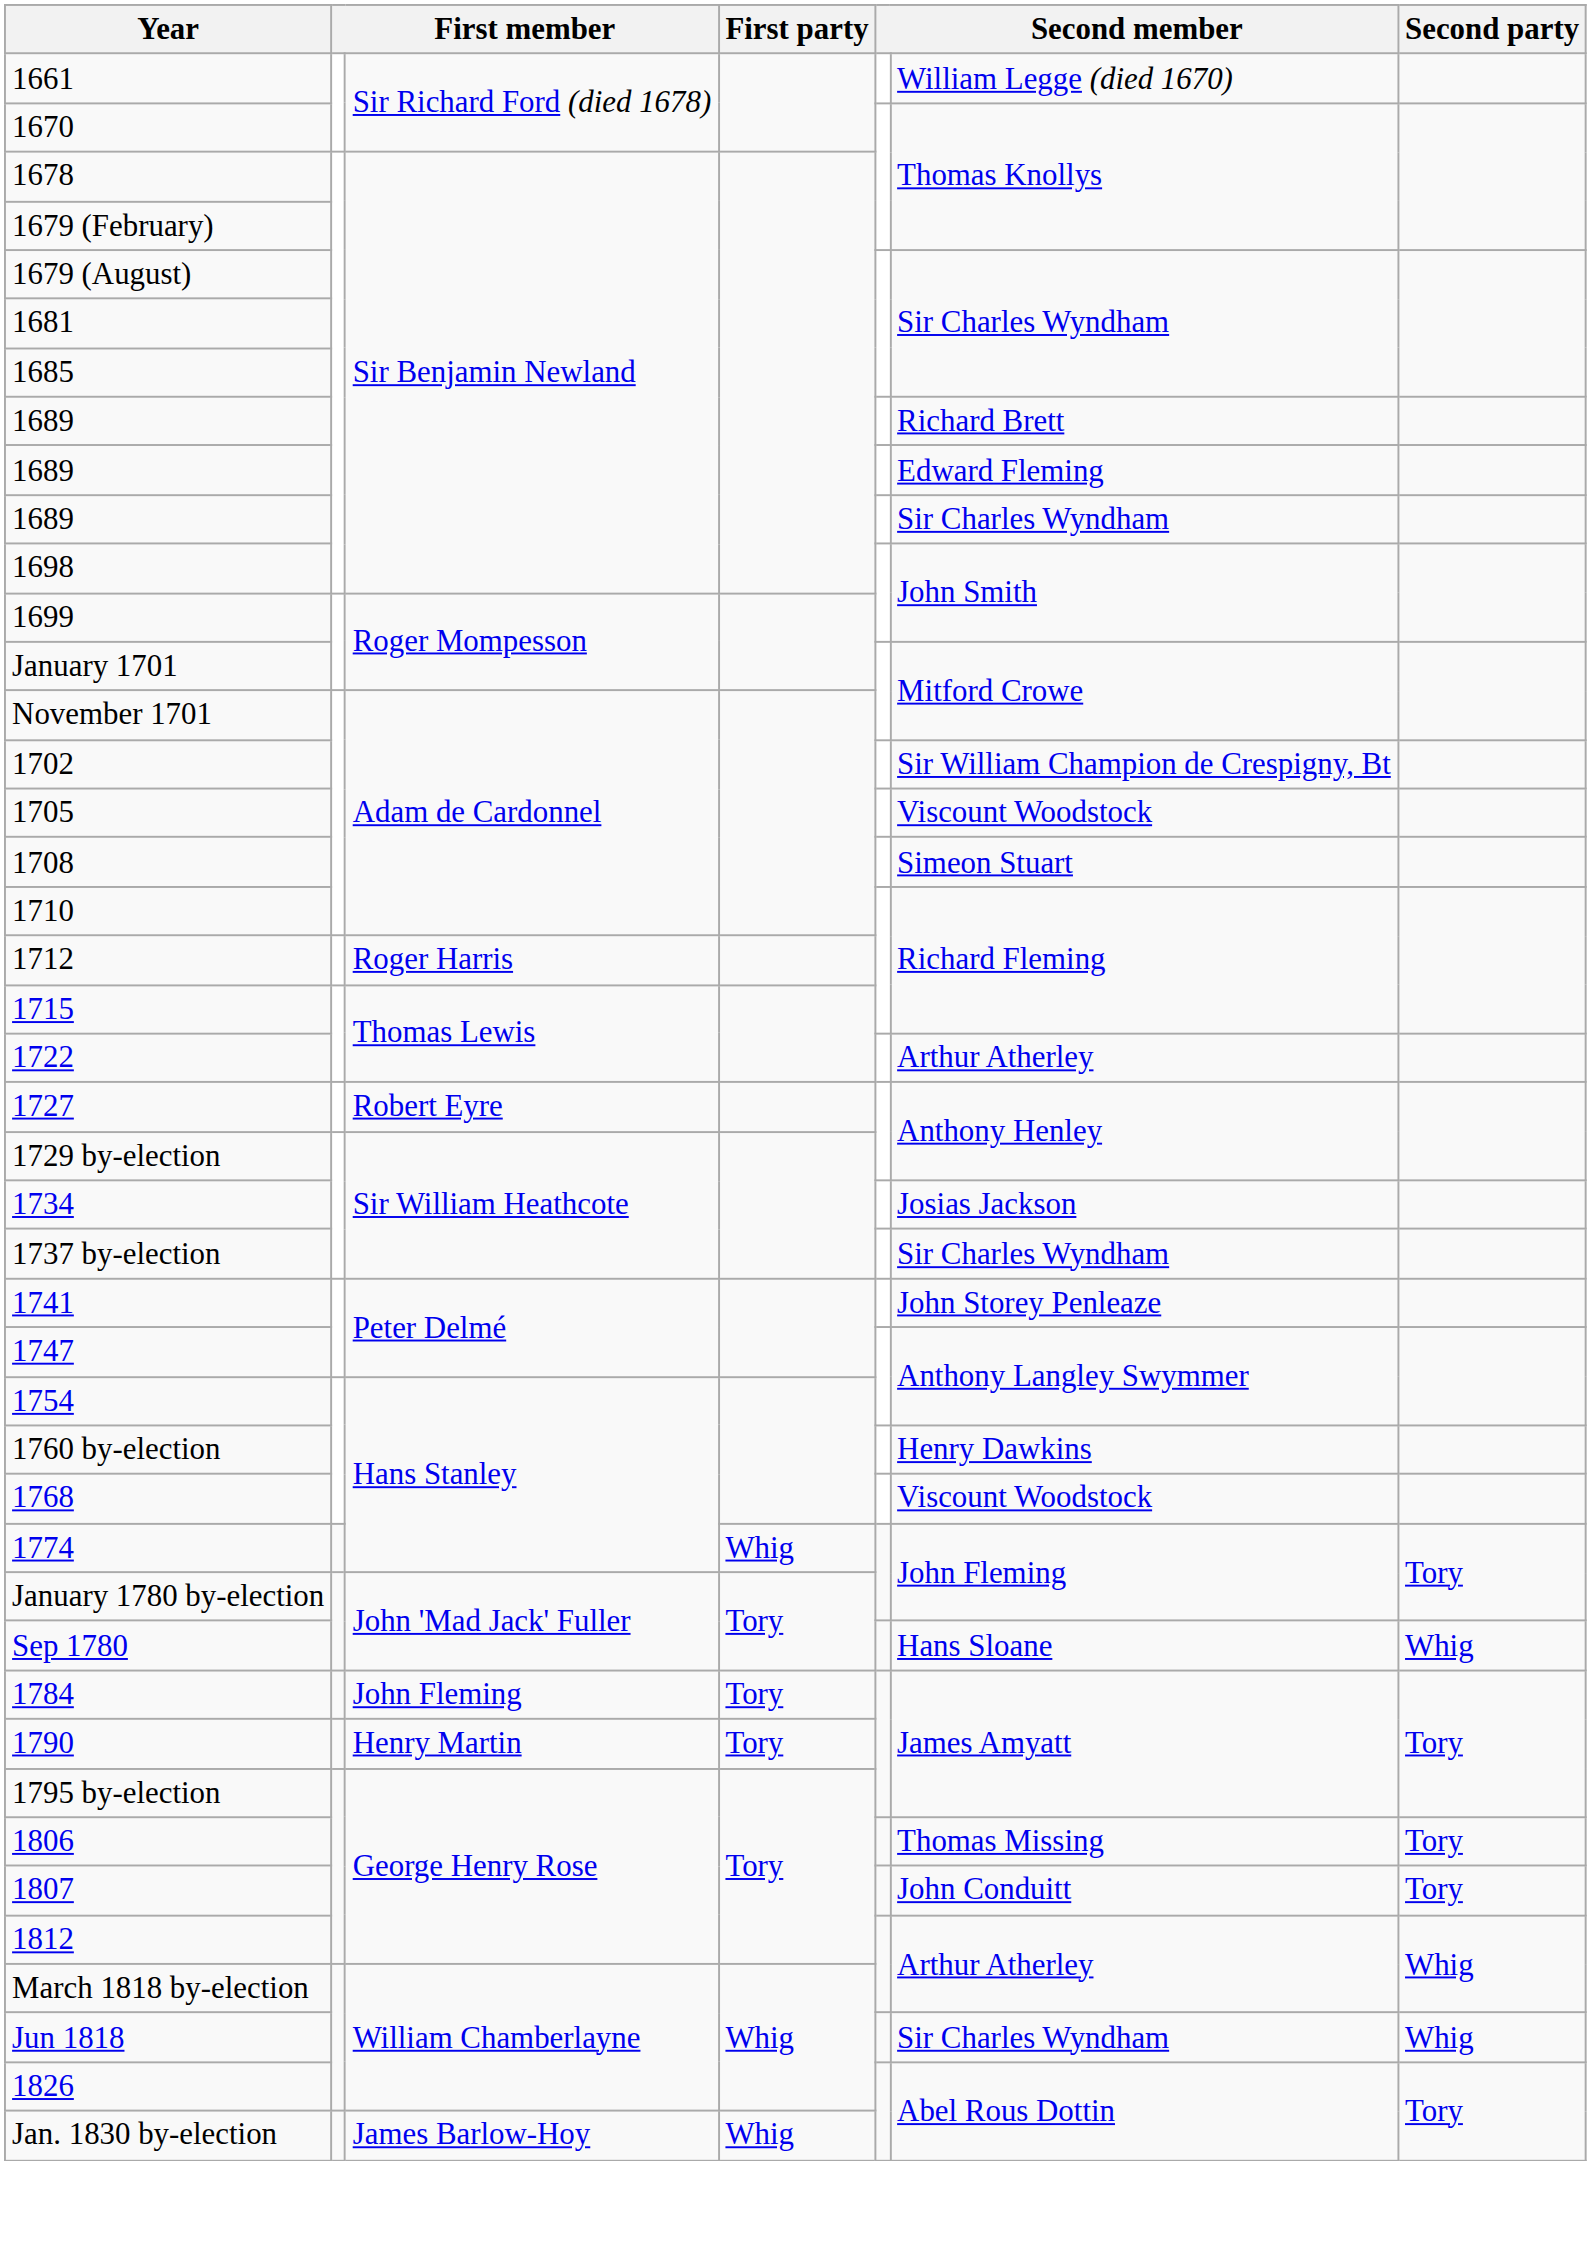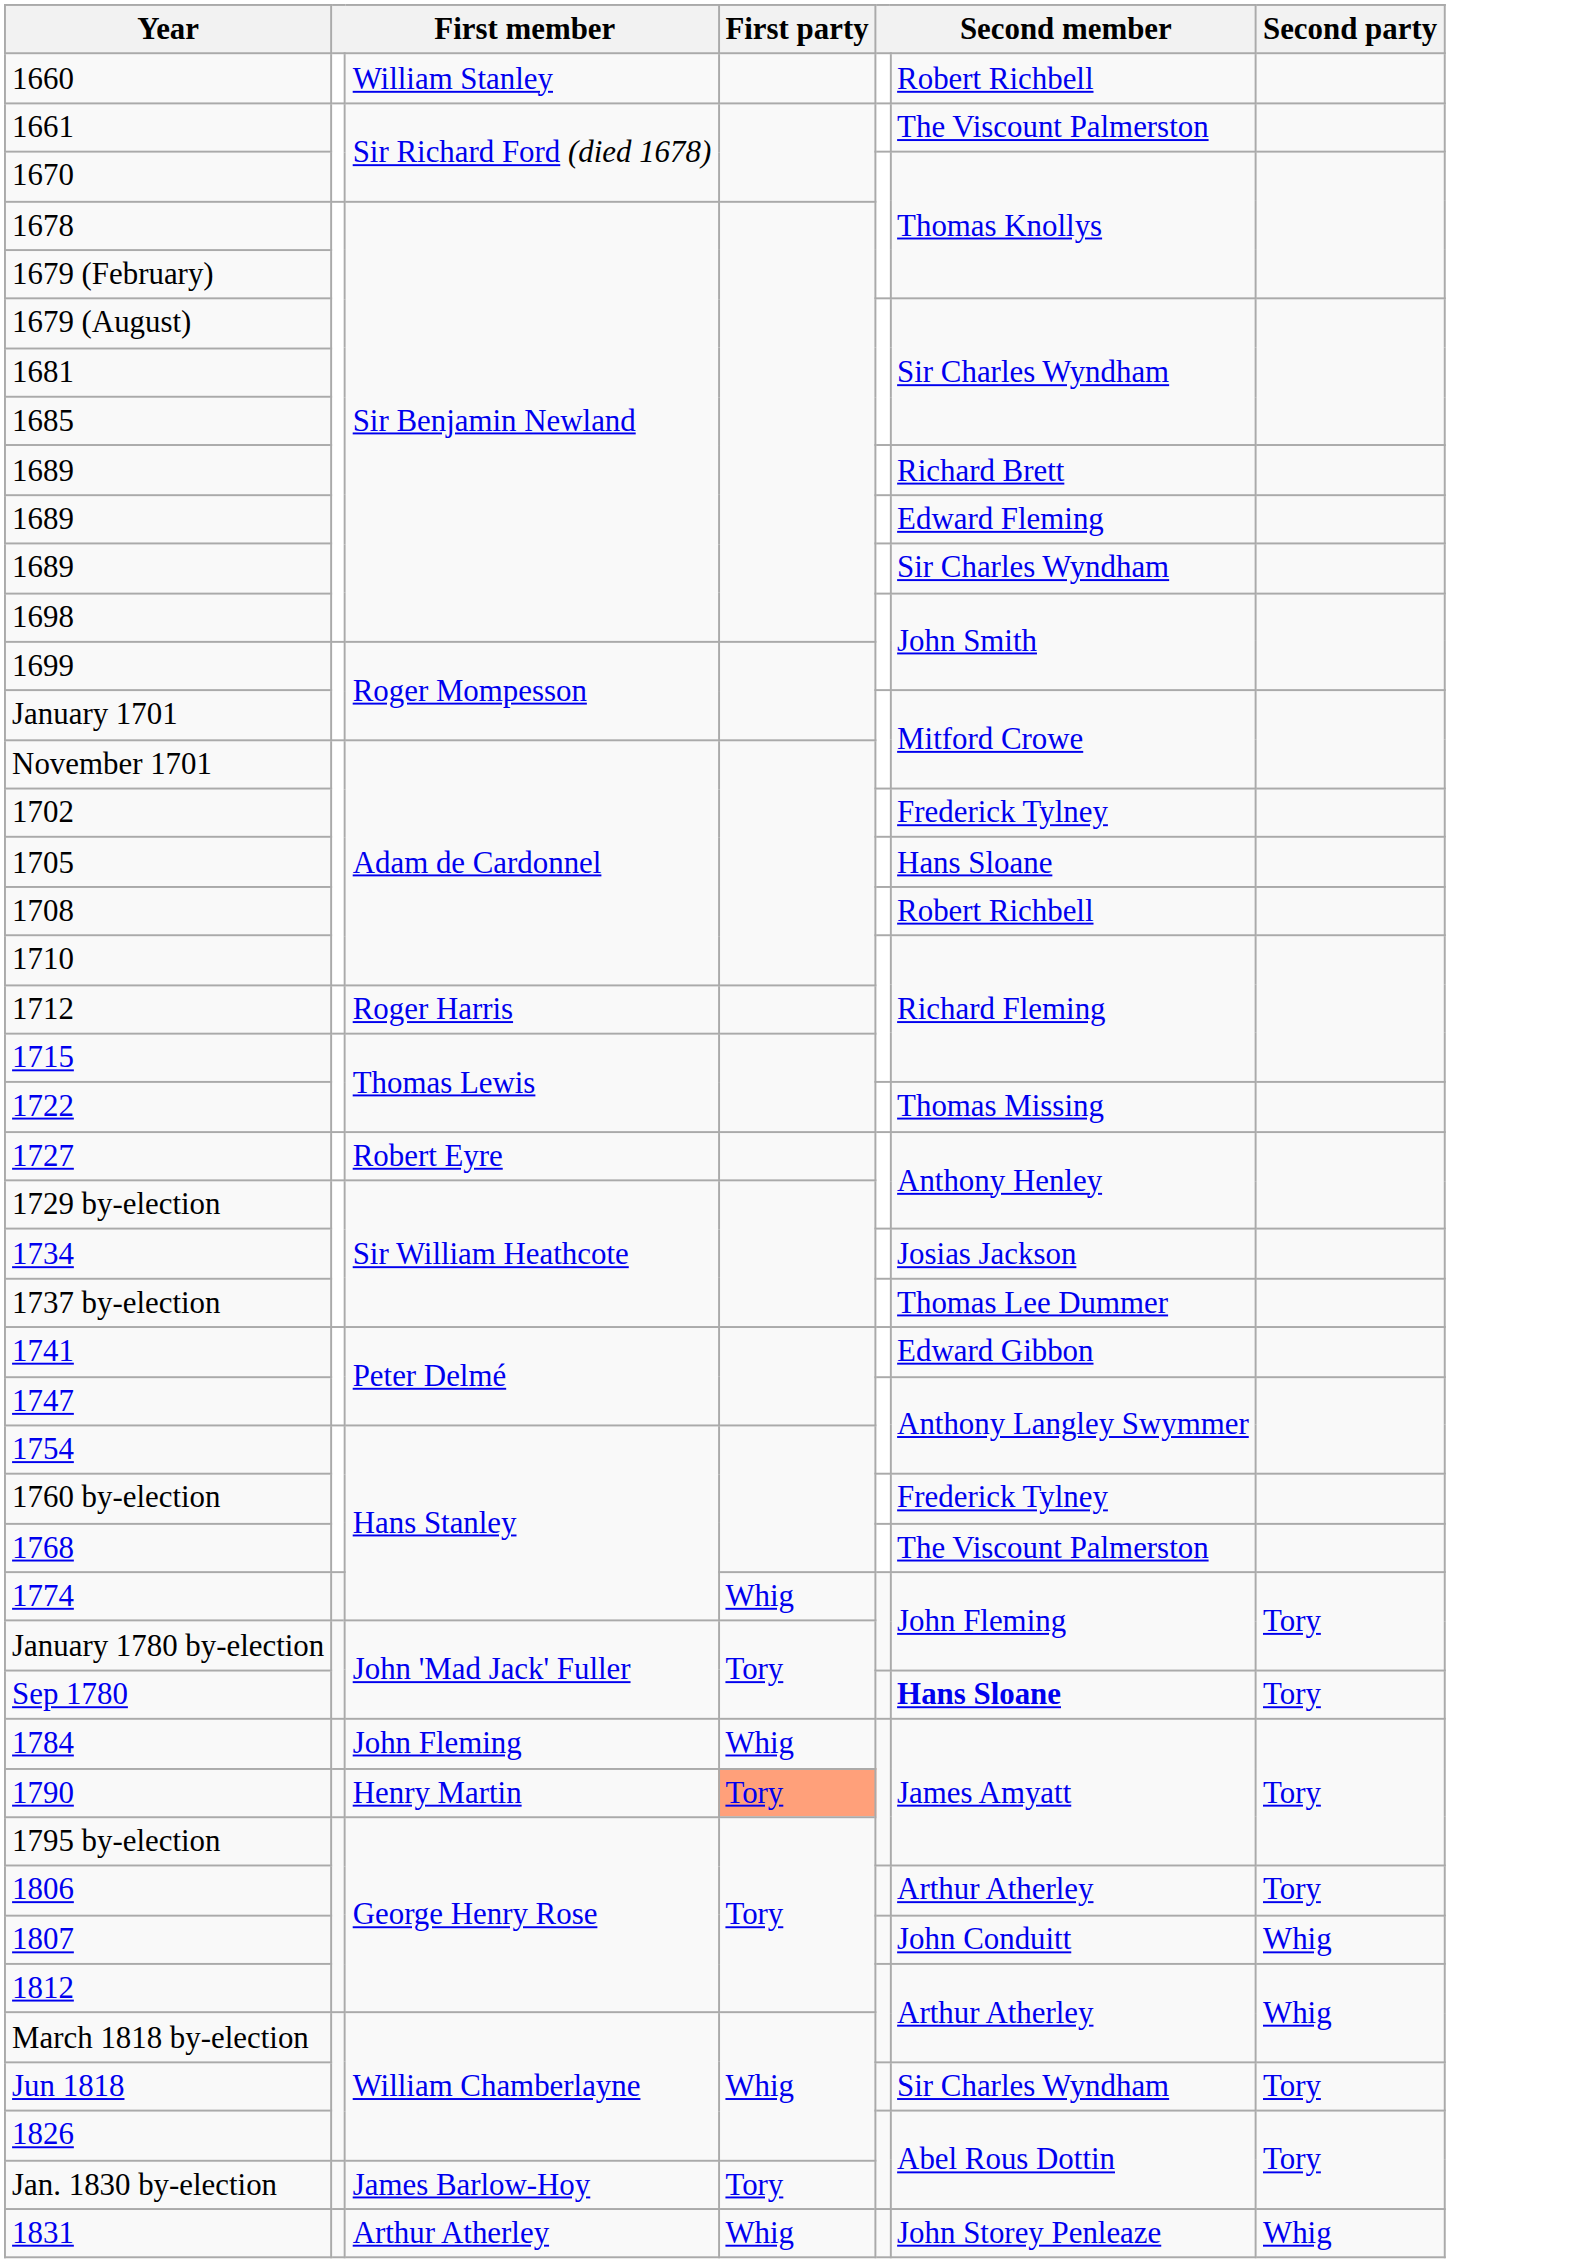+ row: (43, 77)
(1065, 77) William Legge (died 1670) -> (1053, 126) The Viscount Palmerston
(1144, 763) Sir William Champion de Crespigny, Bt -> (1003, 812) Frederick Tylney
(1025, 812) Viscount Woodstock -> (975, 861) Hans Sloane
(985, 861) Simeon Stuart -> (995, 910) Robert Richbell
(995, 1057) Arthur Atherley -> (1000, 1106) Thomas Missing
(1033, 1253) Sir Charles Wyndham -> (1033, 1302) Thomas Lee Dummer
(1029, 1302) John Storey Penleaze -> (995, 1351) Edward Gibbon
(994, 1449) Henry Dawkins -> (1003, 1498) Frederick Tylney
(1025, 1498) Viscount Woodstock -> (1053, 1547) The Viscount Palmerston
(975, 1645) normal -> (979, 1694) bold
(1439, 1645) Whig -> (1292, 1694) Tory
(754, 1694) Tory -> (760, 1743) Whig
(754, 1743) no background -> (754, 1792) lightsalmon background
(1000, 1841) Thomas Missing -> (995, 1889) Arthur Atherley
(1434, 1889) Tory -> (1297, 1938) Whig
(1439, 2036) Whig -> (1292, 2085) Tory
(760, 2134) Whig -> (754, 2183) Tory
+ row: (43, 2232)
